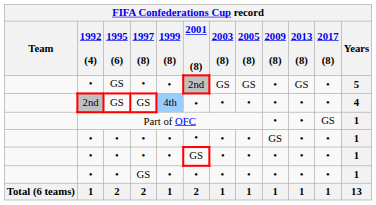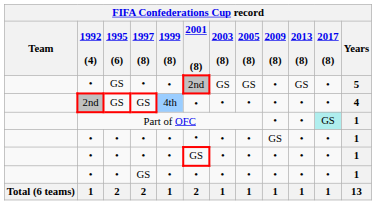(328, 120) no background -> (328, 120) paleturquoise background
